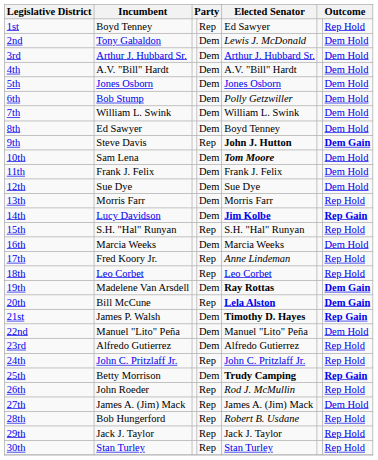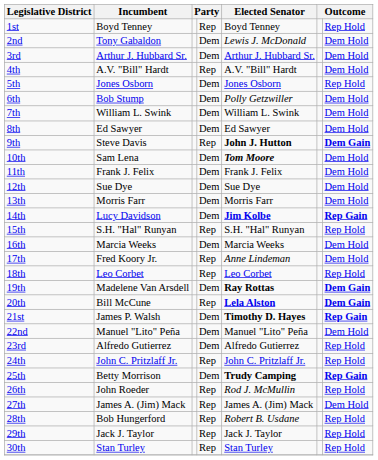(247, 26) Ed Sawyer -> (252, 26) Boyd Tenney
(209, 70) Dem -> (207, 70) Rep
(347, 84) Dem Hold -> (345, 84) Rep Hold
(252, 128) Boyd Tenney -> (247, 128) Ed Sawyer
(345, 200) Rep Hold -> (347, 200) Dem Hold
(345, 259) Rep Hold -> (347, 259) Dem Hold
